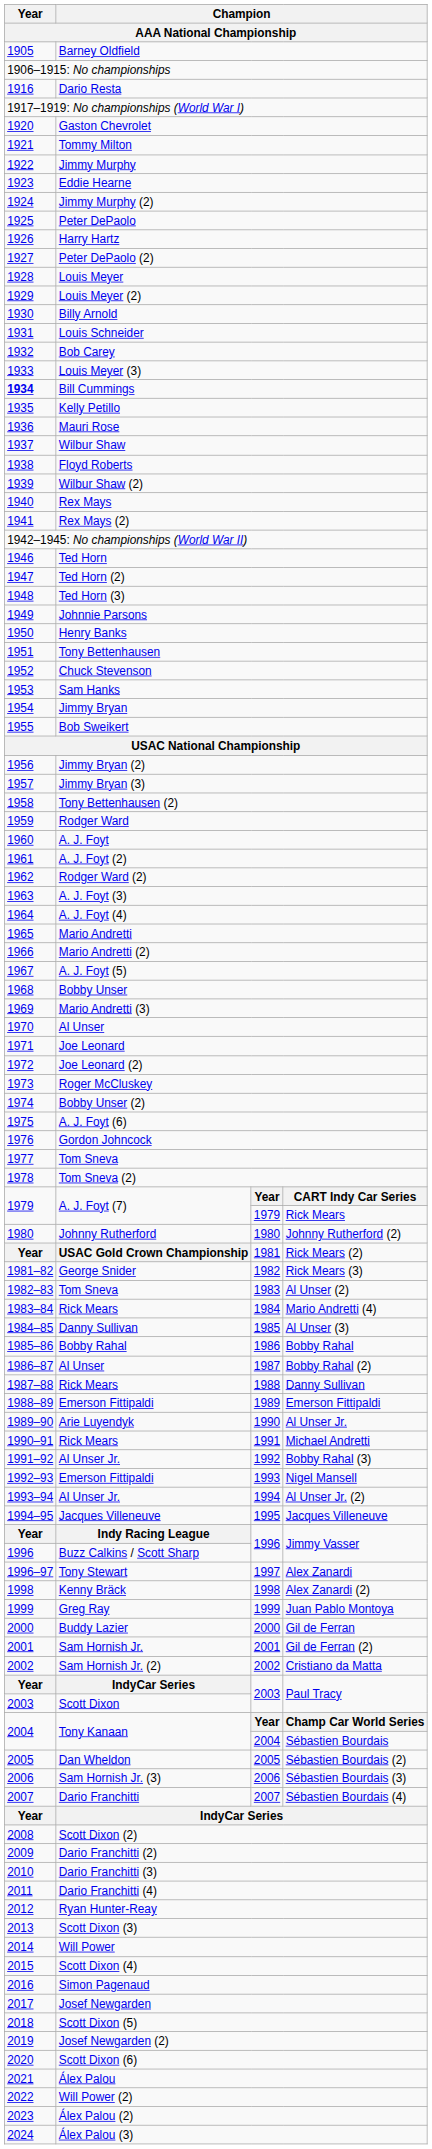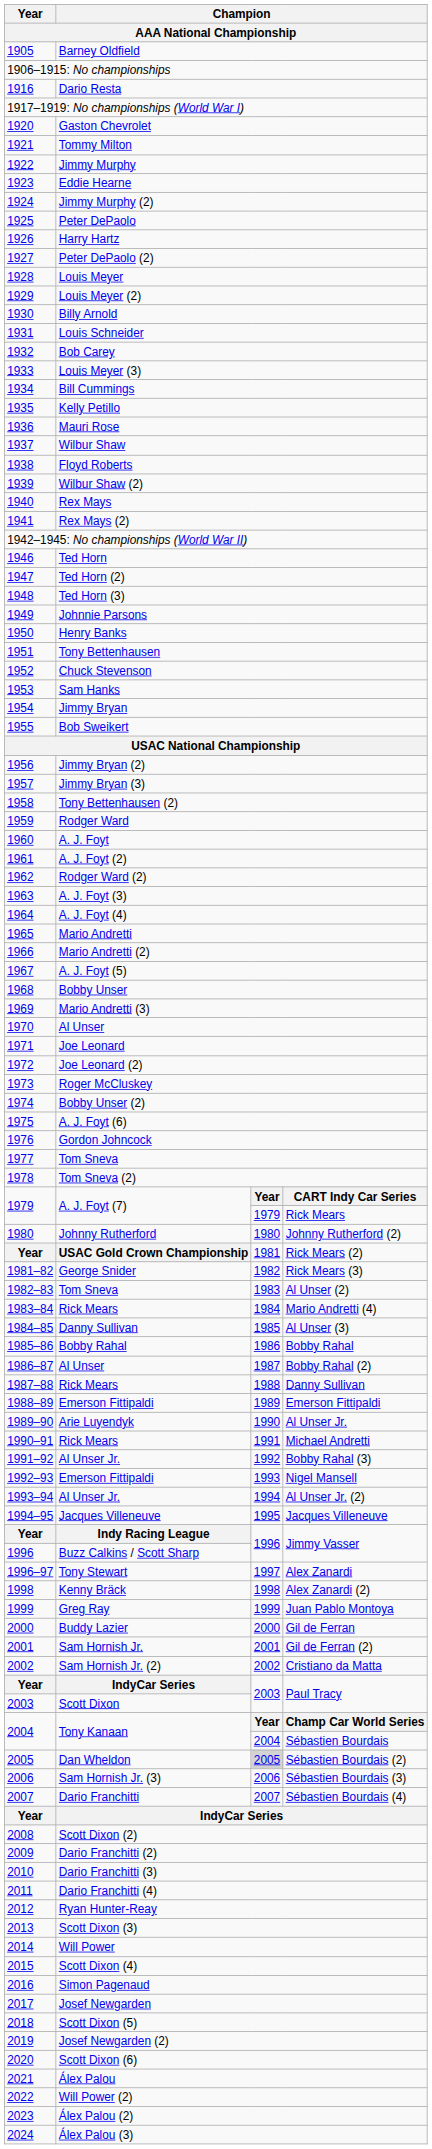(20, 389) bold -> (20, 389) normal
(267, 1759) no background -> (267, 1759) lightgrey background
